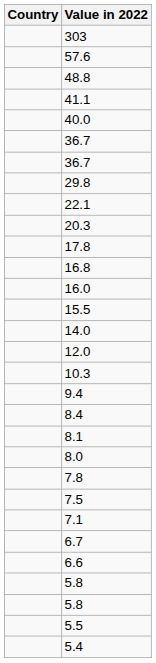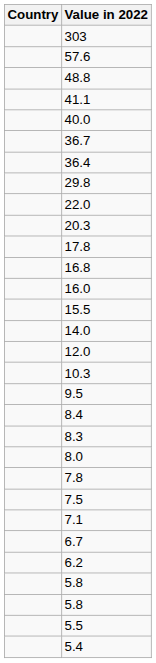(77, 162) 36.7 -> (77, 162) 36.4
(77, 204) 22.1 -> (77, 204) 22.0
(74, 394) 9.4 -> (74, 394) 9.5
(74, 436) 8.1 -> (74, 436) 8.3
(74, 562) 6.6 -> (74, 562) 6.2
